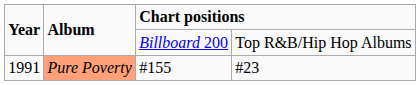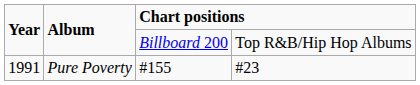(90, 67) lightsalmon background -> (90, 67) no background
